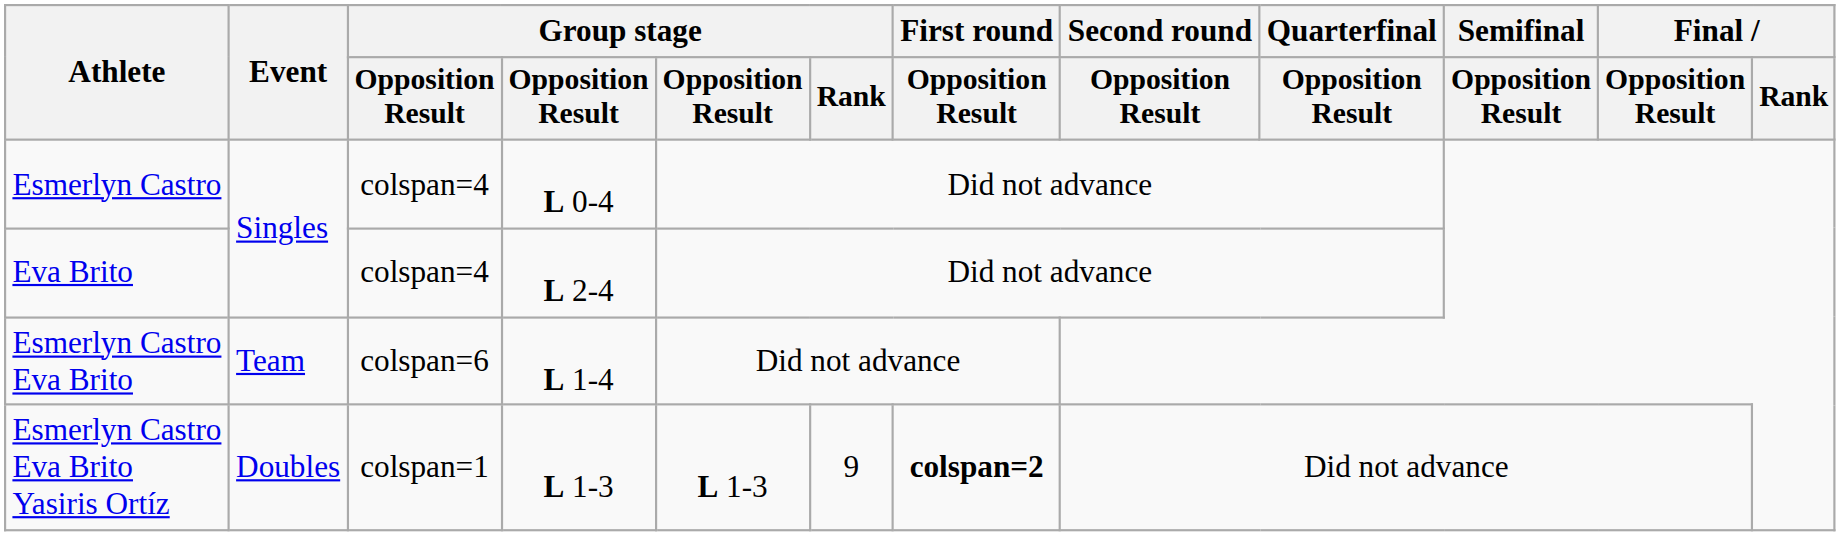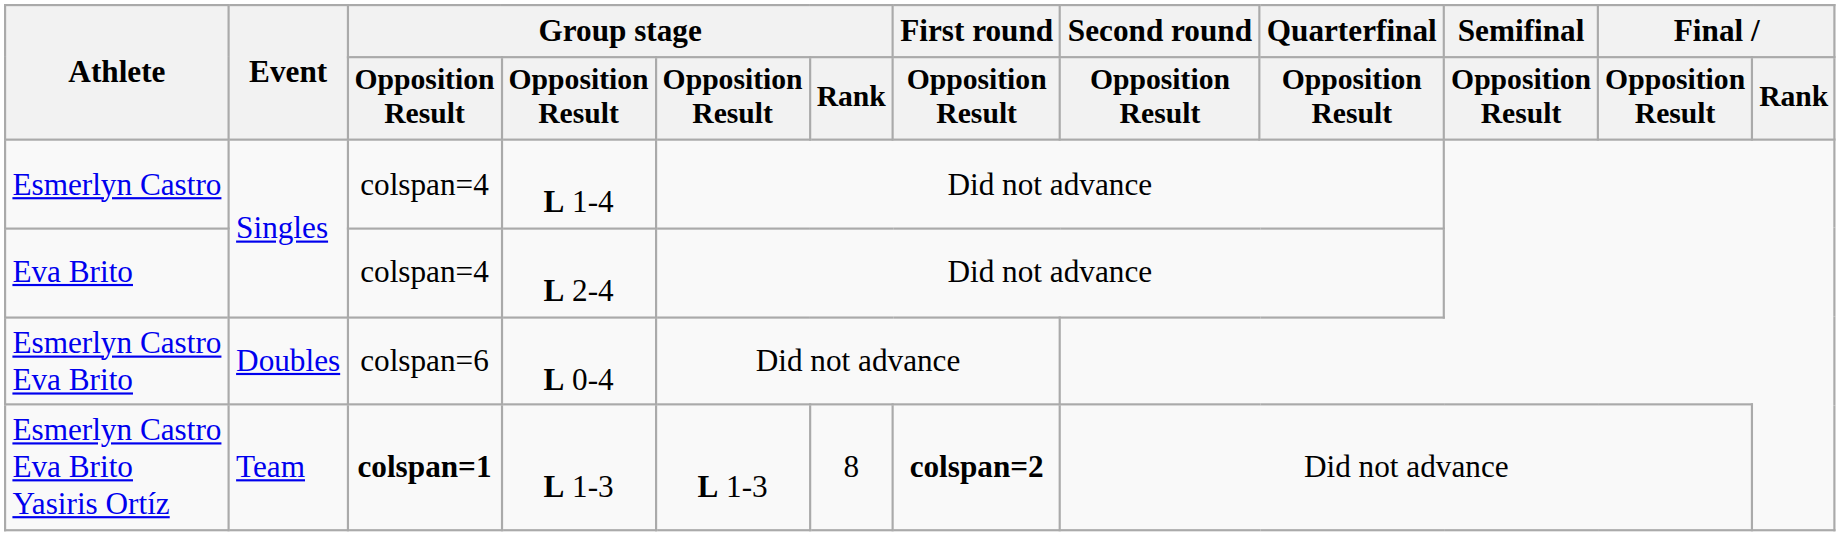(579, 202) L 0-4 -> (579, 202) L 1-4
(271, 360) Team -> (288, 360) Doubles
(579, 379) L 1-4 -> (579, 379) L 0-4
(288, 467) Doubles -> (271, 467) Team
(425, 467) normal -> (425, 467) bold
(851, 467) 9 -> (851, 467) 8
